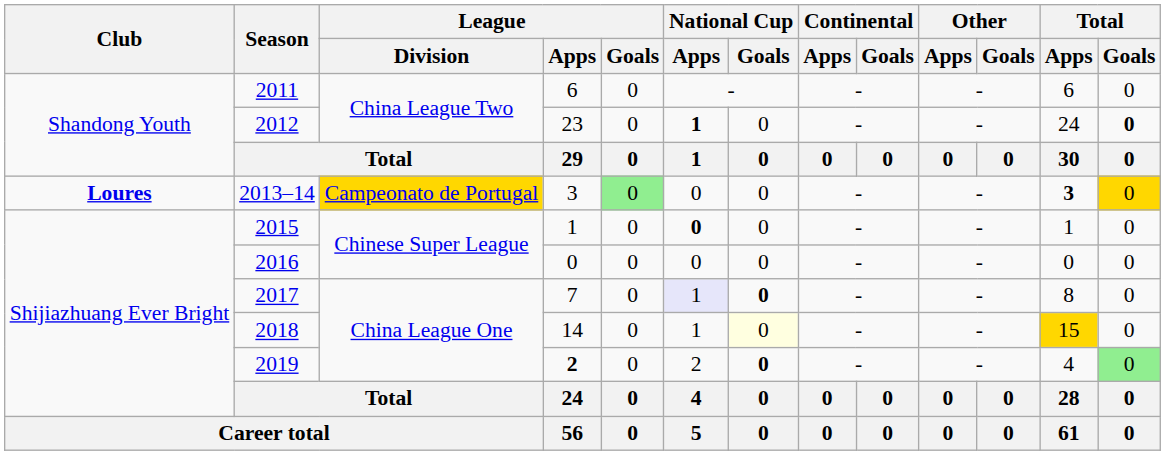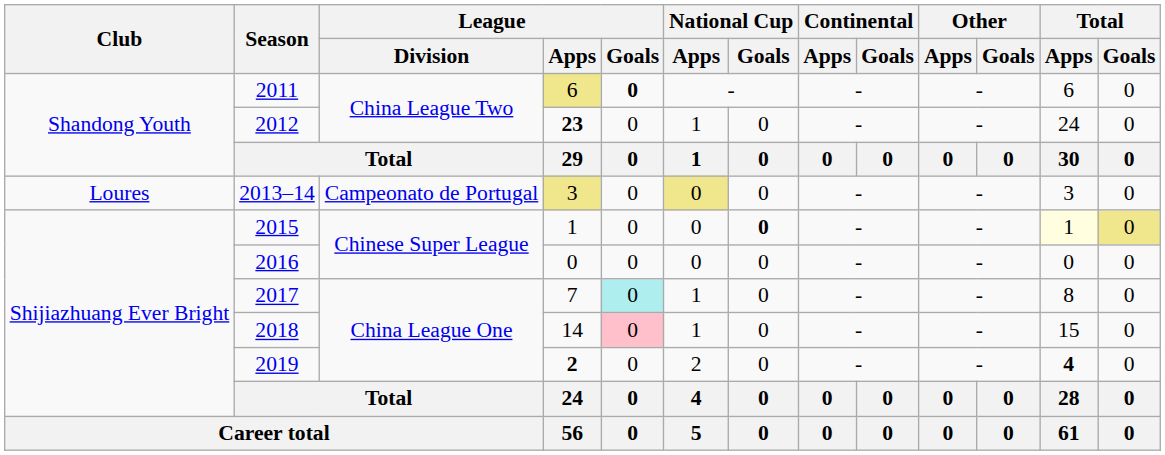(572, 90) no background -> (572, 90) khaki background
(633, 90) normal -> (633, 90) bold
(572, 124) normal -> (572, 124) bold
(696, 124) bold -> (696, 124) normal
(1129, 124) bold -> (1129, 124) normal
(119, 192) bold -> (119, 192) normal
(432, 192) gold background -> (432, 192) no background
(572, 192) no background -> (572, 192) khaki background
(633, 192) lightgreen background -> (633, 192) no background
(696, 192) no background -> (696, 192) khaki background
(1069, 192) bold -> (1069, 192) normal
(1129, 192) gold background -> (1129, 192) no background
(696, 227) bold -> (696, 227) normal
(763, 227) normal -> (763, 227) bold
(1069, 227) no background -> (1069, 227) lightyellow background
(1129, 227) no background -> (1129, 227) khaki background
(633, 295) no background -> (633, 295) paleturquoise background
(696, 295) lavender background -> (696, 295) no background
(763, 295) bold -> (763, 295) normal
(633, 329) no background -> (633, 329) pink background
(763, 329) lightyellow background -> (763, 329) no background
(1069, 329) gold background -> (1069, 329) no background
(763, 364) bold -> (763, 364) normal
(1069, 364) normal -> (1069, 364) bold
(1129, 364) lightgreen background -> (1129, 364) no background
